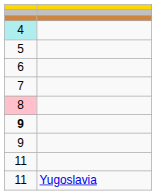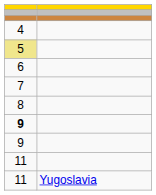(21, 30) paleturquoise background -> (21, 30) no background
(21, 49) no background -> (21, 49) khaki background
(21, 105) pink background -> (21, 105) no background
